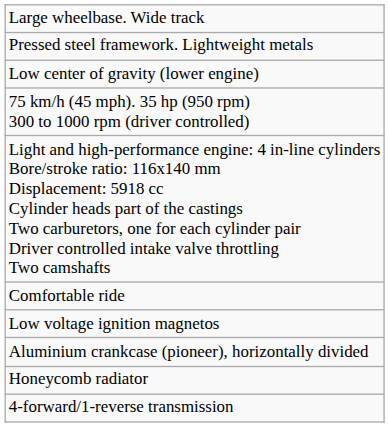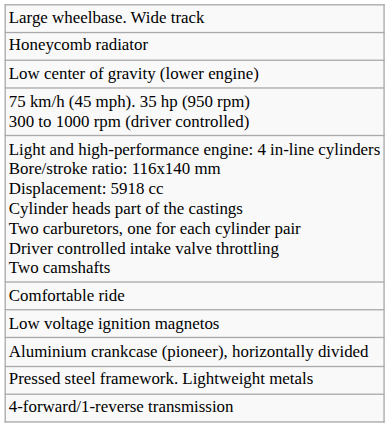(161, 46) Pressed steel framework. Lightweight metals -> (78, 46) Honeycomb radiator
(78, 379) Honeycomb radiator -> (161, 379) Pressed steel framework. Lightweight metals
